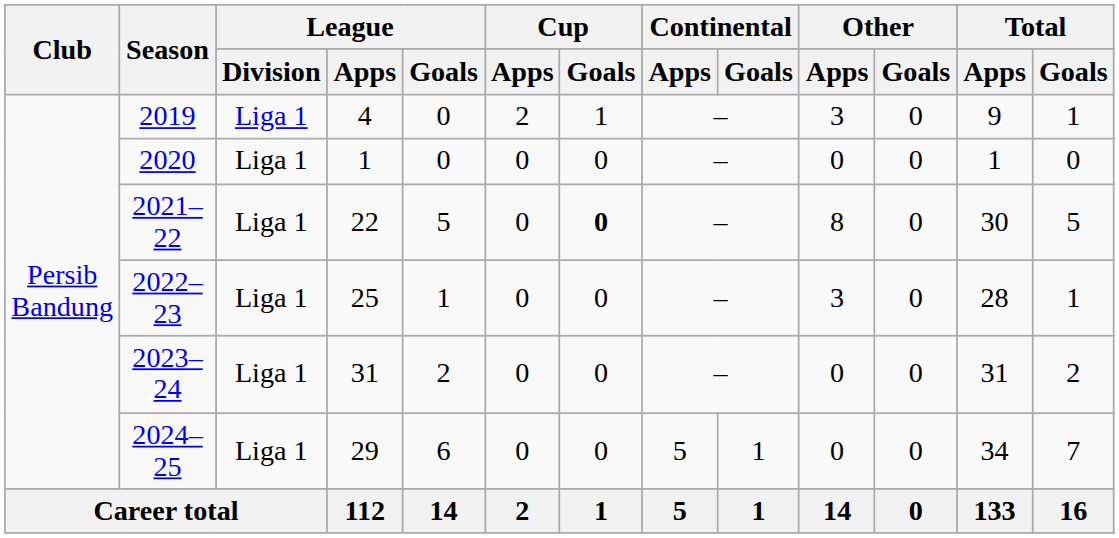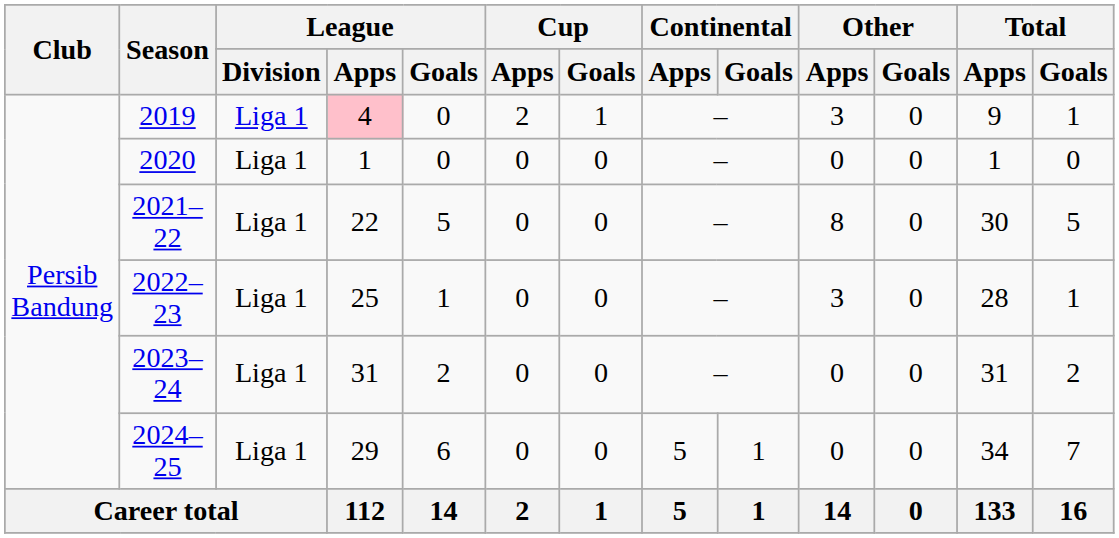(365, 116) no background -> (365, 116) pink background
(601, 221) bold -> (601, 221) normal
